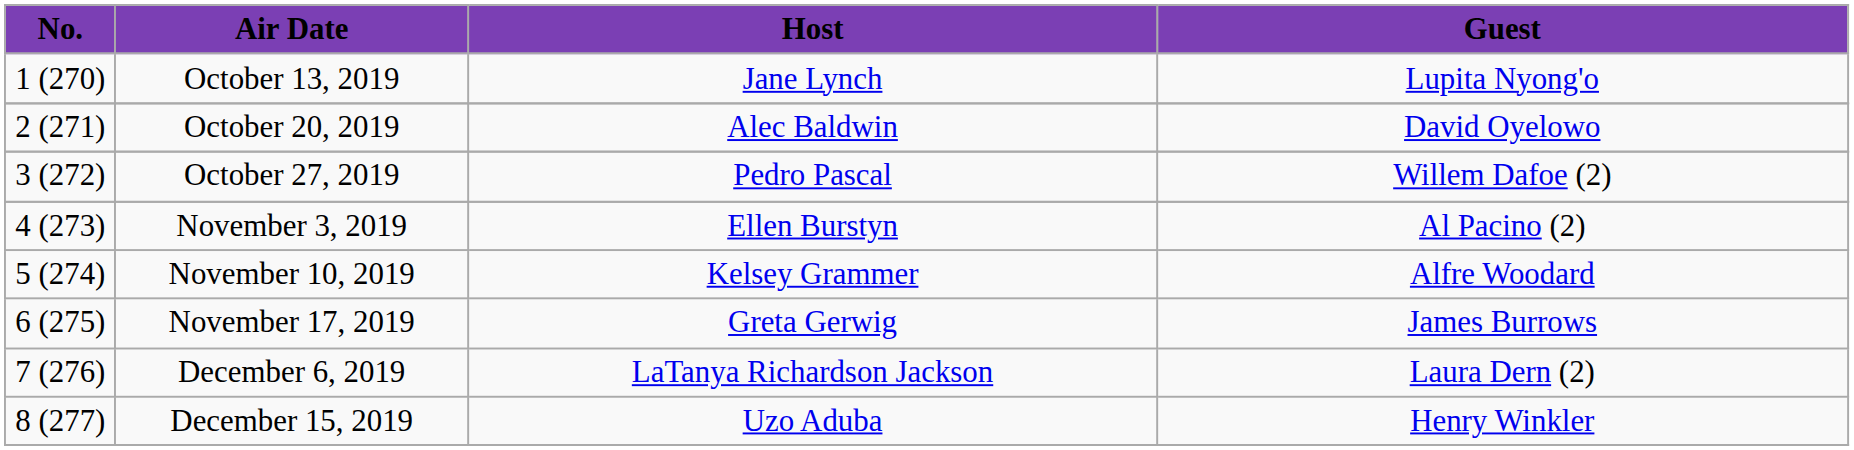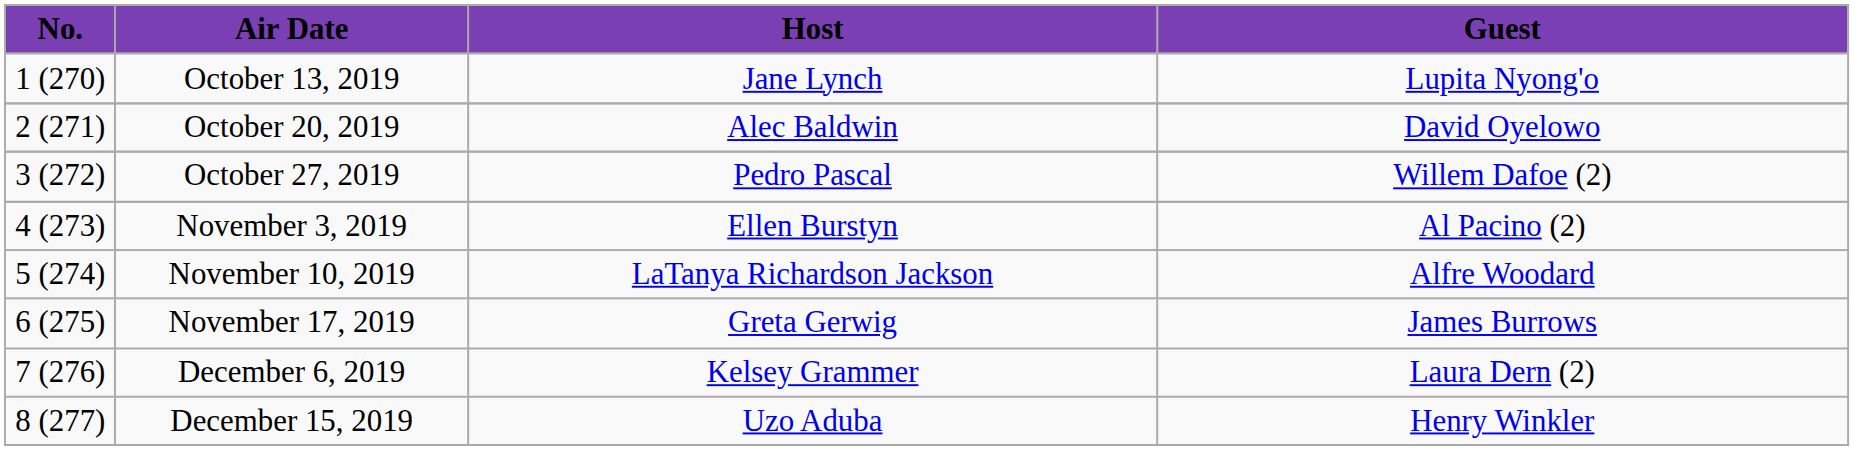(813, 273) Kelsey Grammer -> (813, 273) LaTanya Richardson Jackson
(813, 371) LaTanya Richardson Jackson -> (813, 371) Kelsey Grammer
